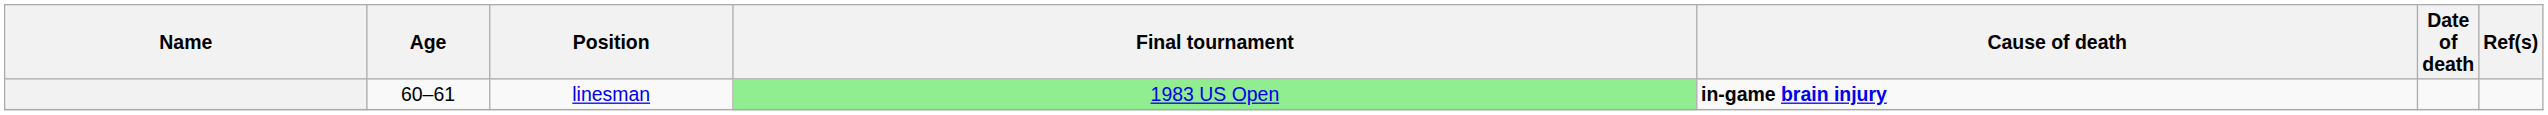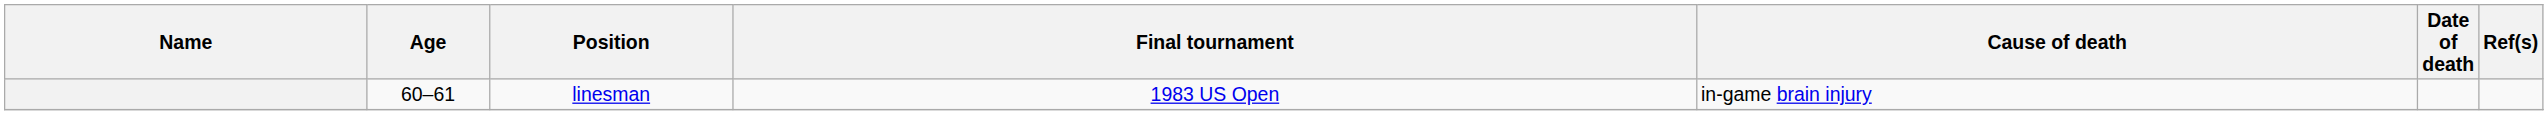(1215, 95) lightgreen background -> (1215, 95) no background
(1794, 95) bold -> (1786, 95) normal
